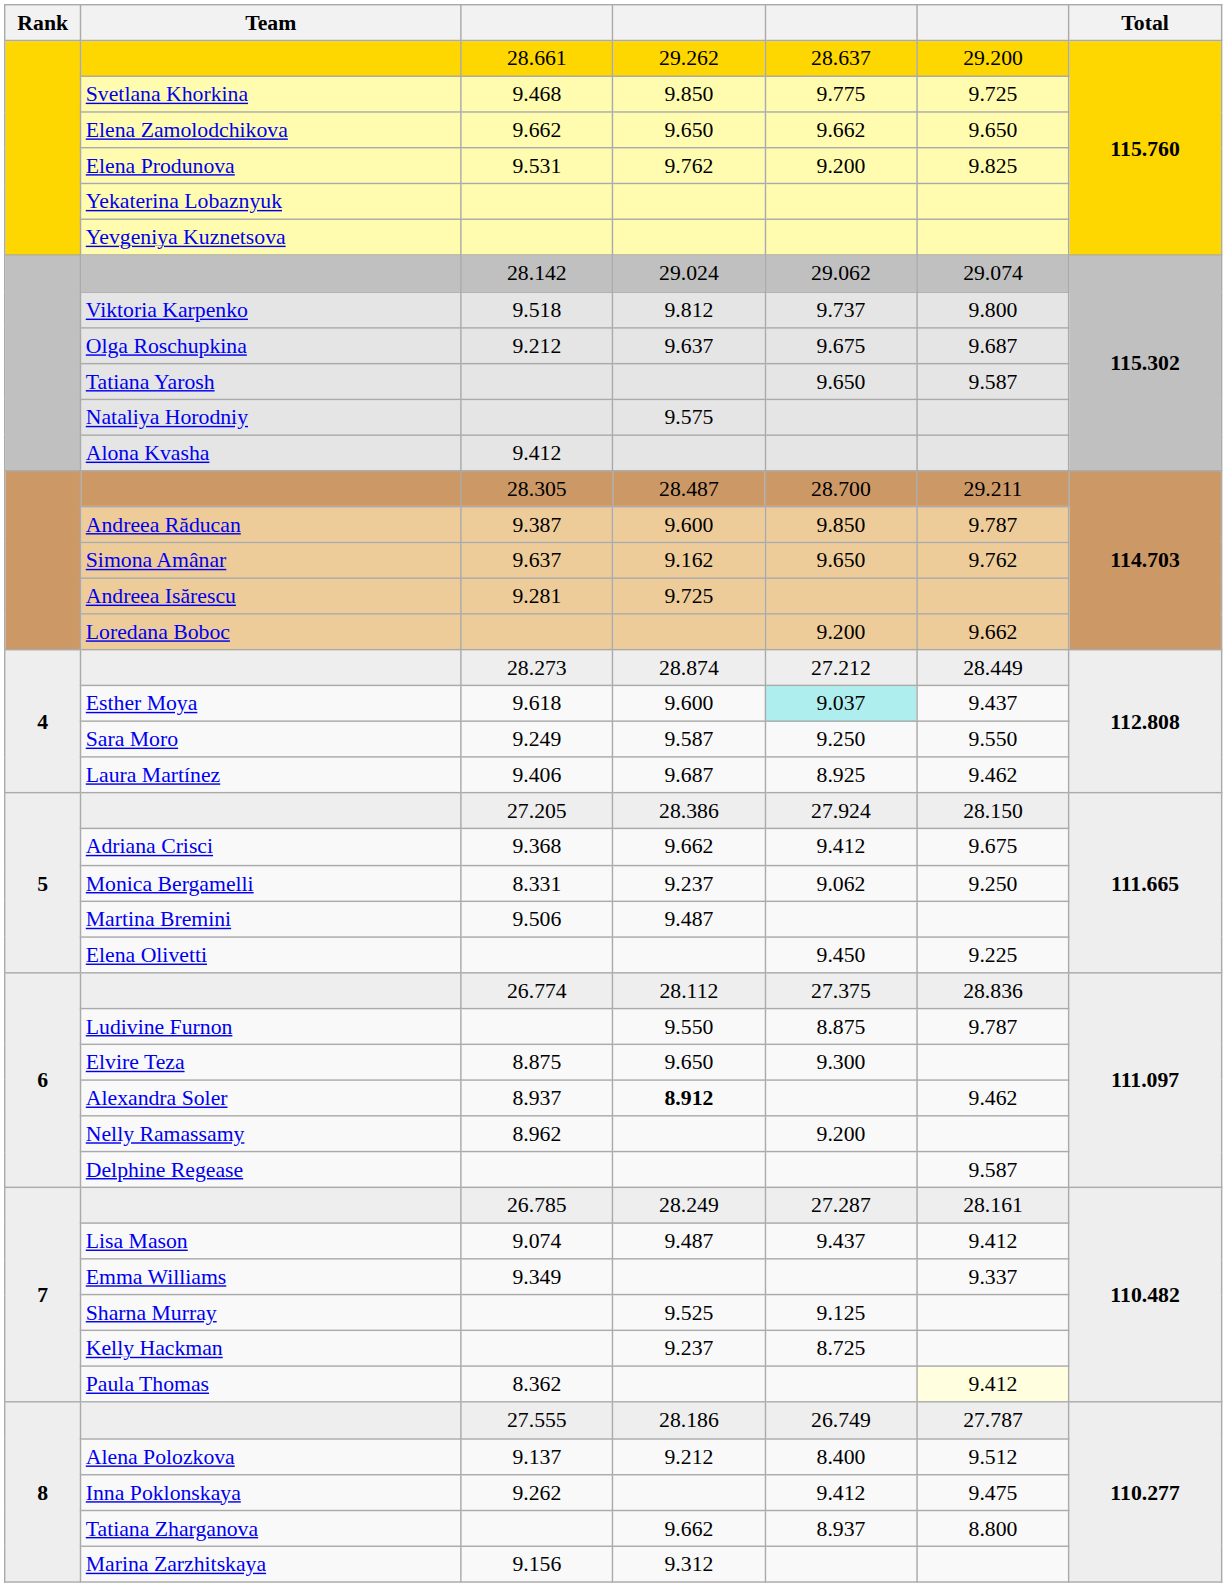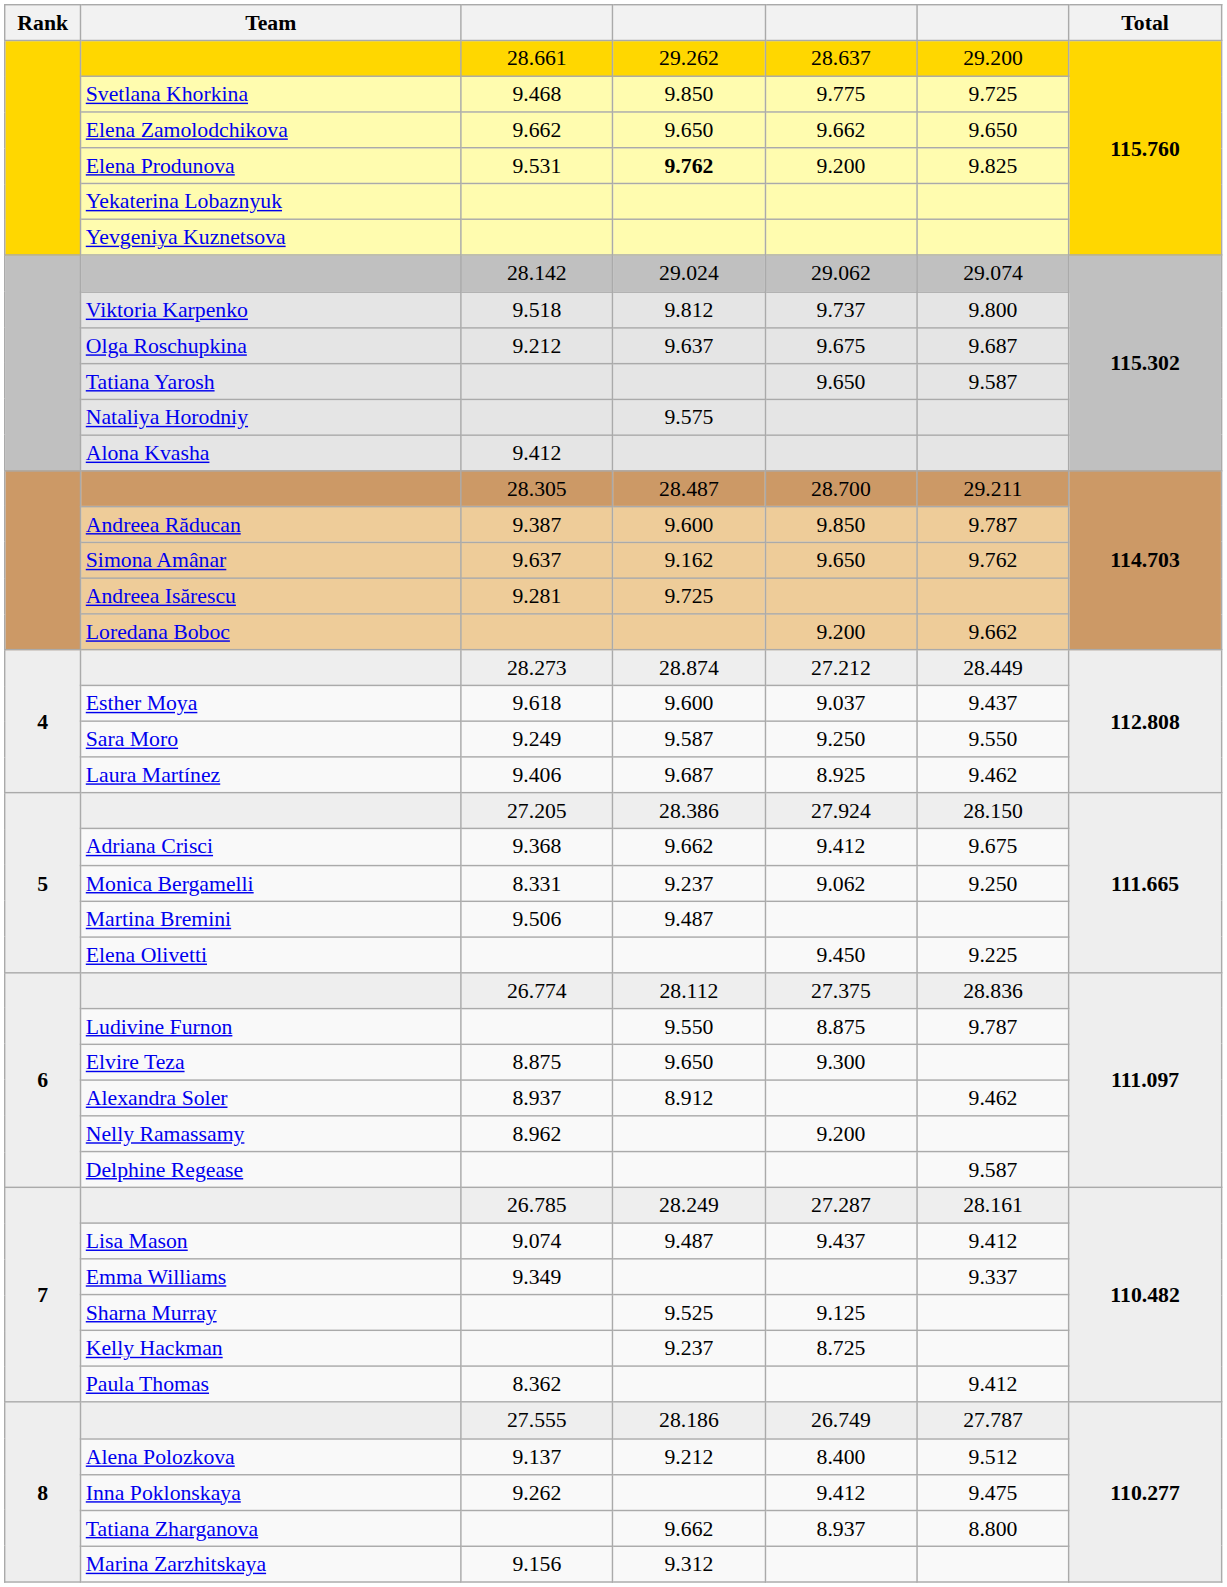(689, 165) normal -> (689, 165) bold
(841, 703) paleturquoise background -> (841, 703) no background
(689, 1097) bold -> (689, 1097) normal
(993, 1384) lightyellow background -> (993, 1384) no background
